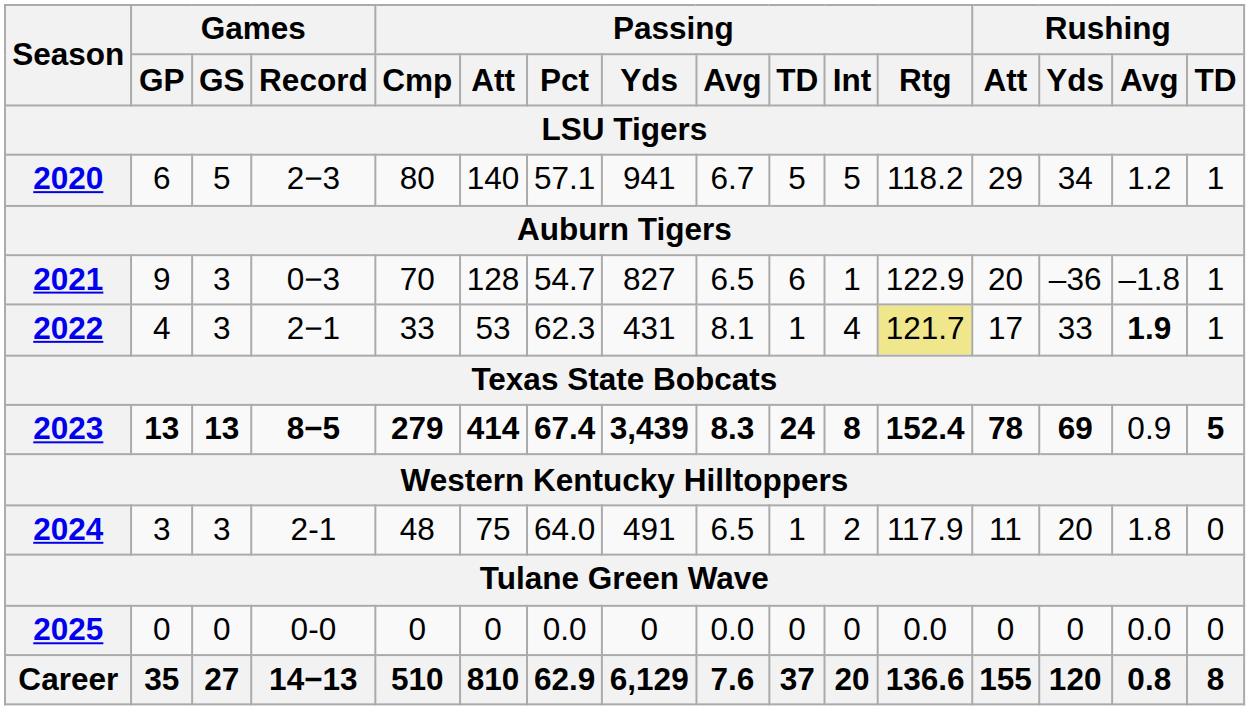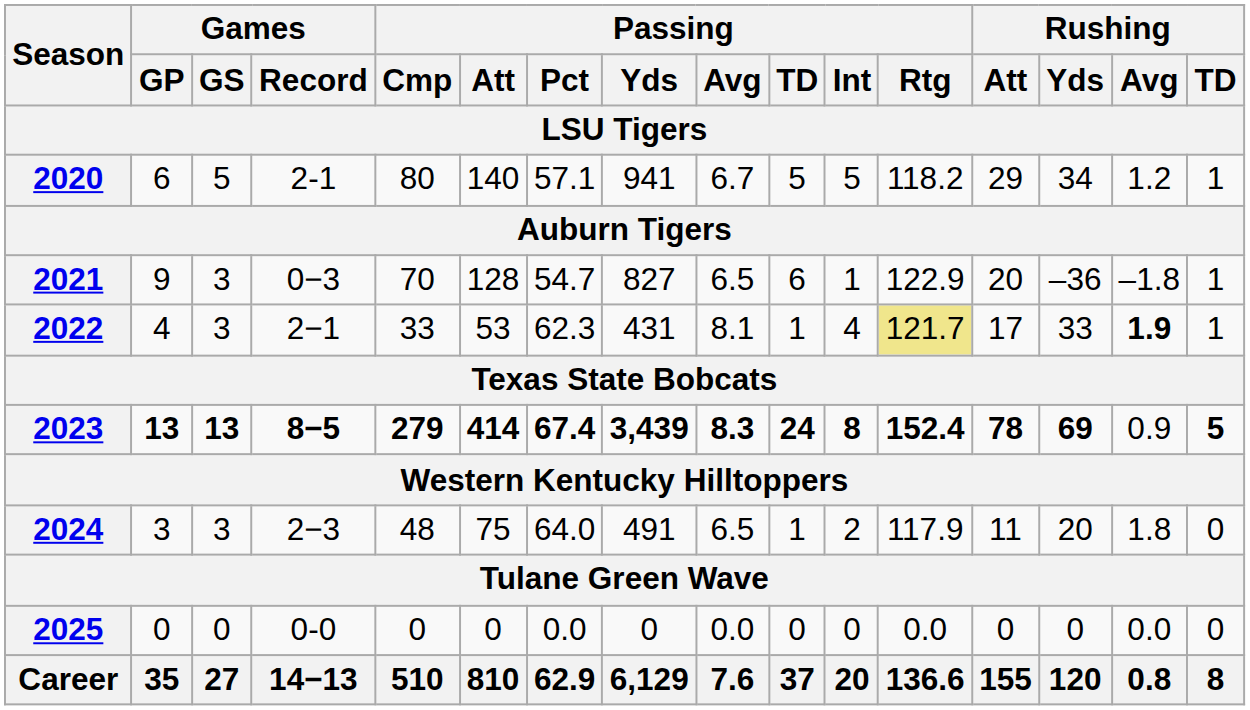(313, 179) 2−3 -> (313, 179) 2-1
(313, 529) 2-1 -> (313, 529) 2−3
